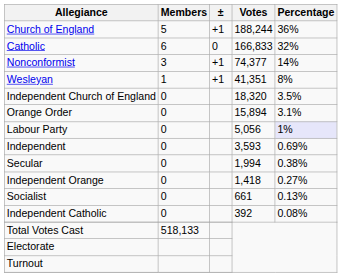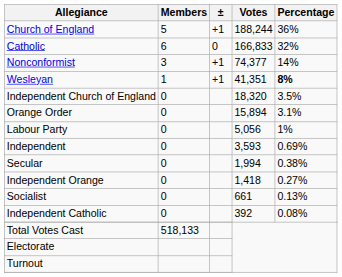(285, 79) normal -> (285, 79) bold
(285, 130) lavender background -> (285, 130) no background
